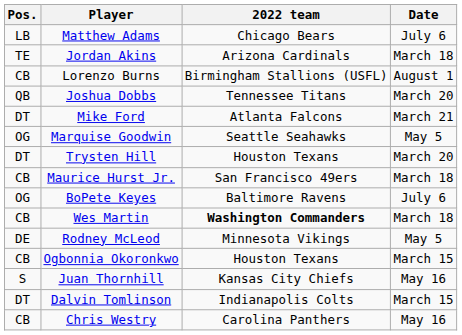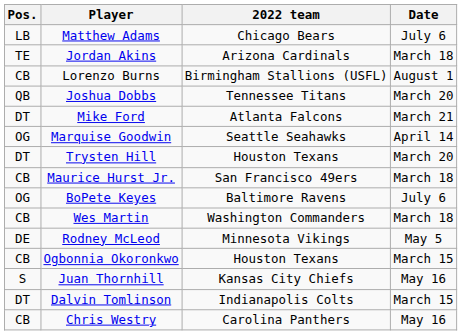(424, 137) May 5 -> (424, 137) April 14
(286, 218) bold -> (286, 218) normal
